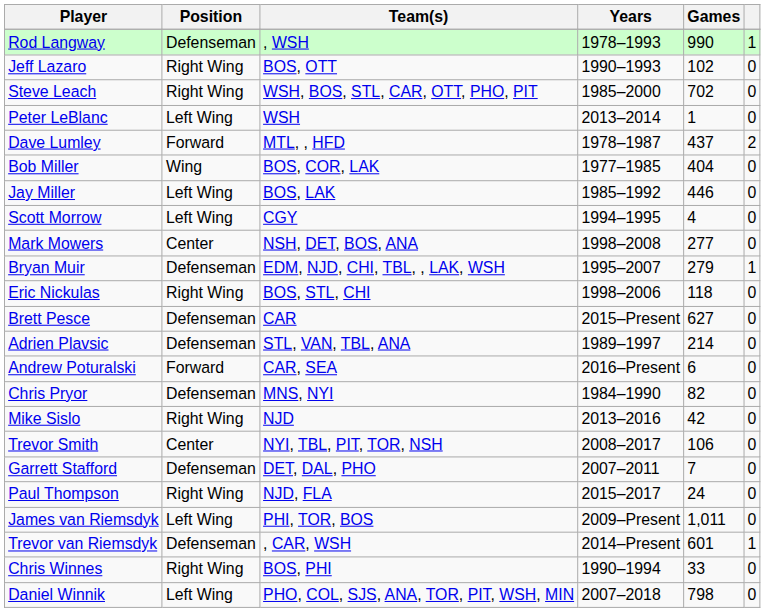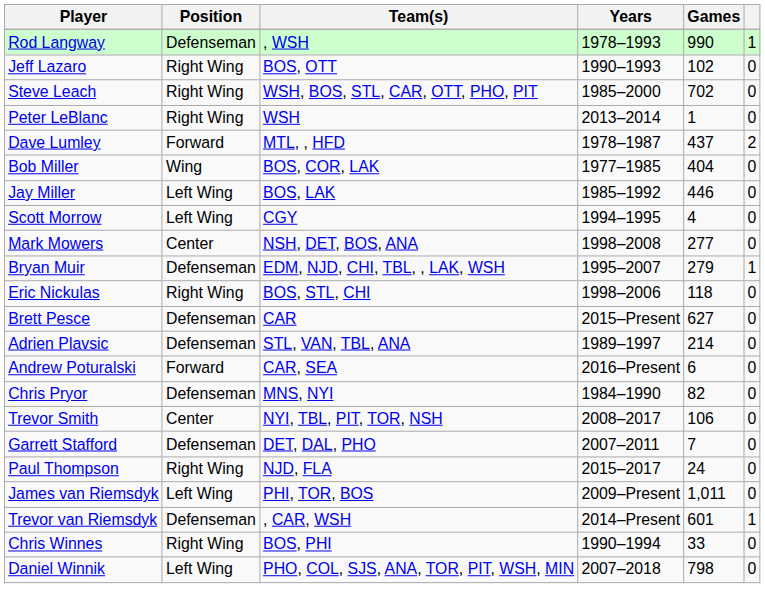(199, 117) Left Wing -> (205, 117) Right Wing
- row: (44, 419)
